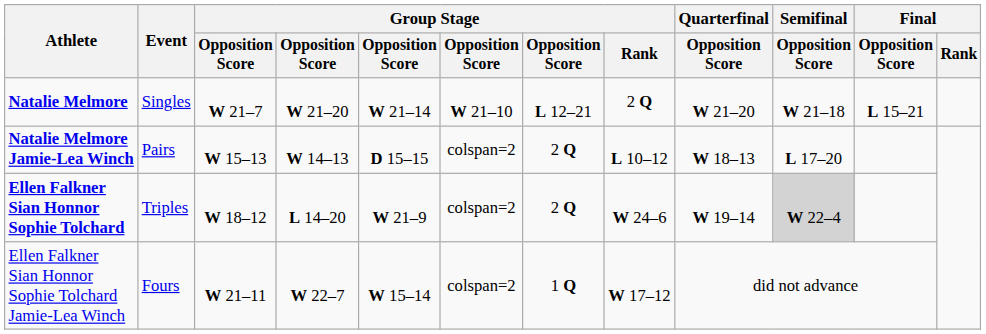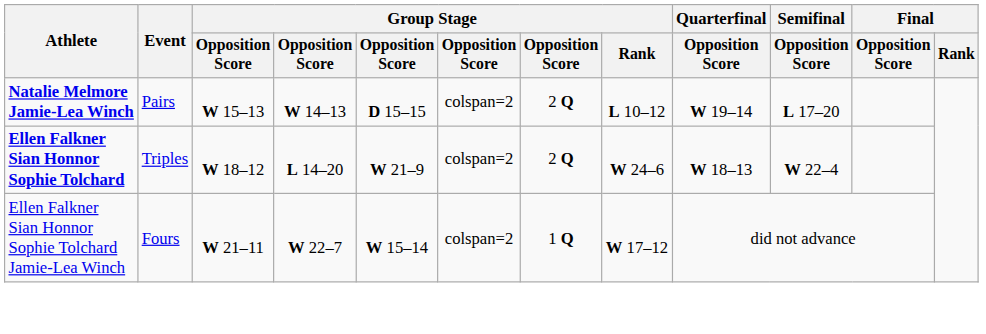- row: (68, 101)
(724, 159) W 18–13 -> (721, 111) W 19–14
(724, 217) W 19–14 -> (721, 169) W 18–13
(814, 217) lightgrey background -> (811, 169) no background
